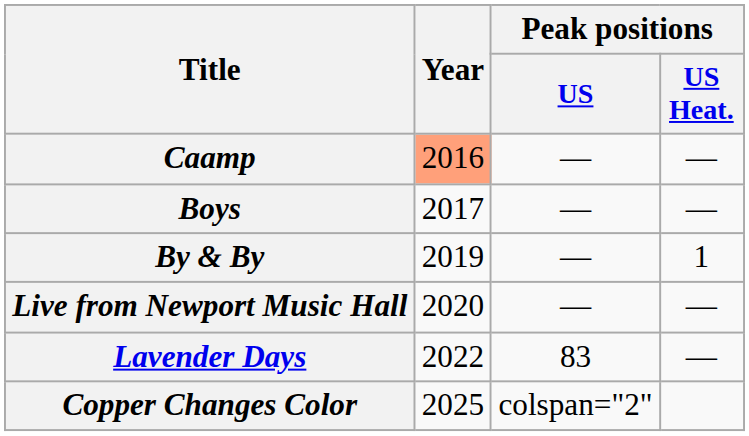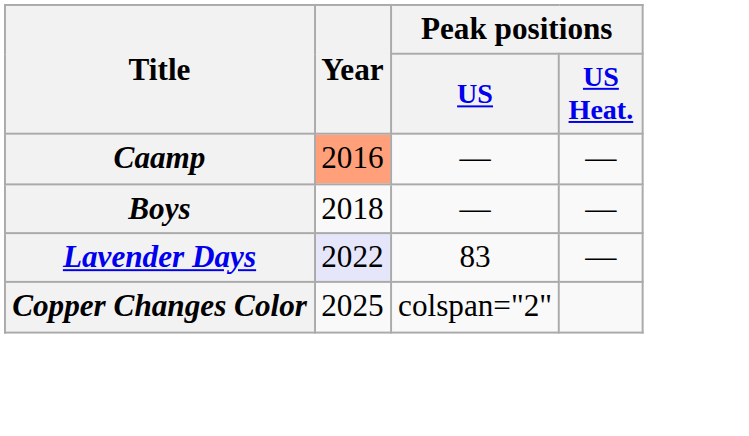(453, 207) 2017 -> (352, 207) 2018
- row: (210, 257)
- row: (210, 306)
(453, 356) no background -> (352, 257) lavender background
